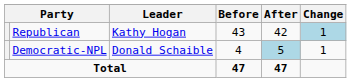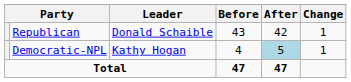(149, 32) Kathy Hogan -> (162, 32) Donald Schaible
(323, 32) lightblue background -> (323, 32) no background
(162, 50) Donald Schaible -> (149, 50) Kathy Hogan
